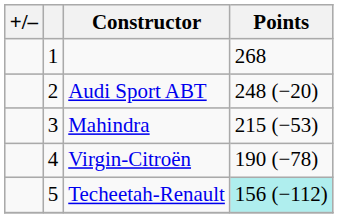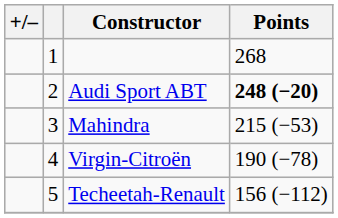(276, 90) normal -> (277, 90) bold
(281, 194) paleturquoise background -> (281, 194) no background
